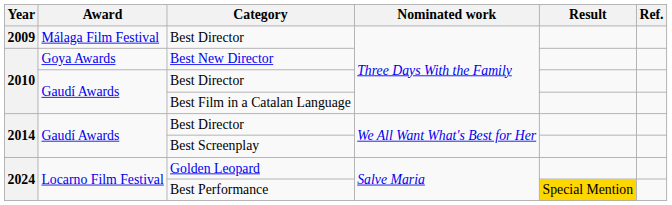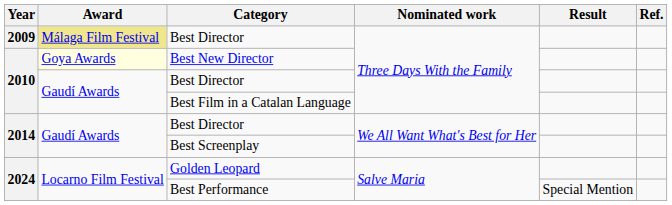(100, 37) no background -> (100, 37) khaki background
(78, 59) no background -> (78, 59) lightyellow background
(588, 189) gold background -> (588, 189) no background
